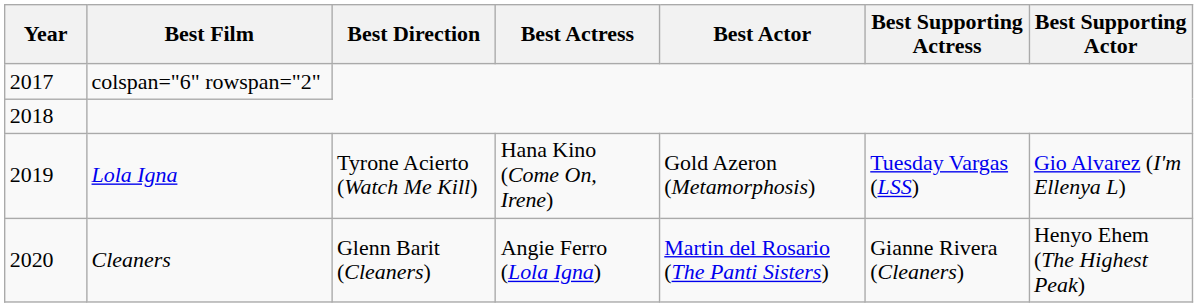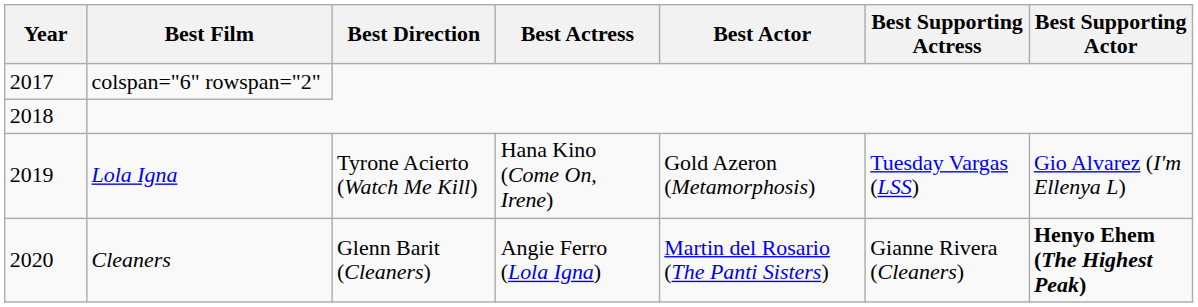(1091, 259) normal -> (1094, 259) bold
